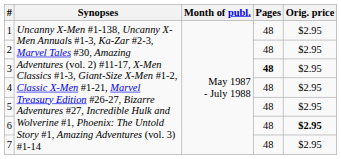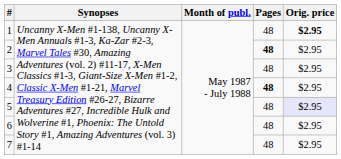(310, 30) normal -> (310, 30) bold
(268, 49) normal -> (268, 49) bold
(268, 68) bold -> (268, 68) normal
(268, 87) normal -> (268, 87) bold
(310, 106) no background -> (310, 106) lavender background
(310, 125) bold -> (310, 125) normal
